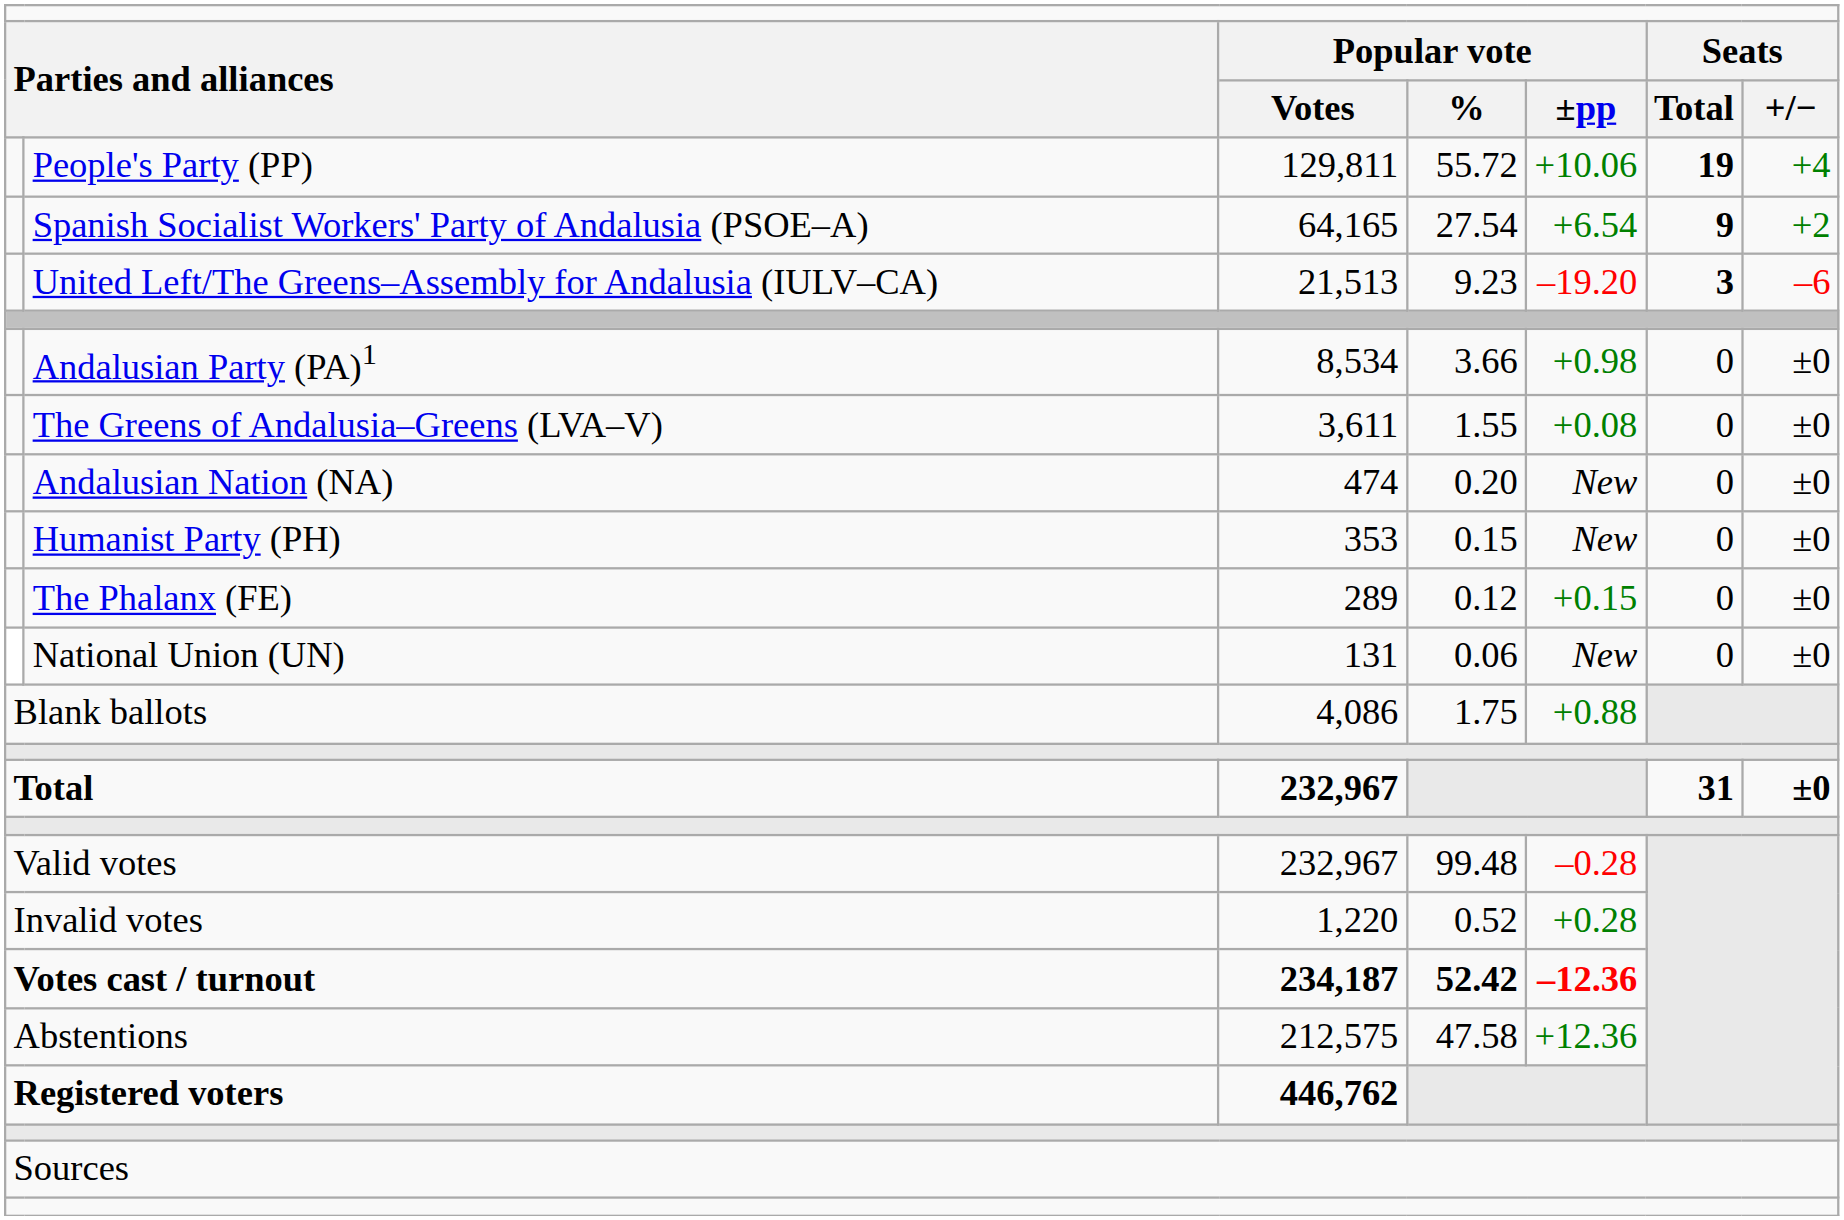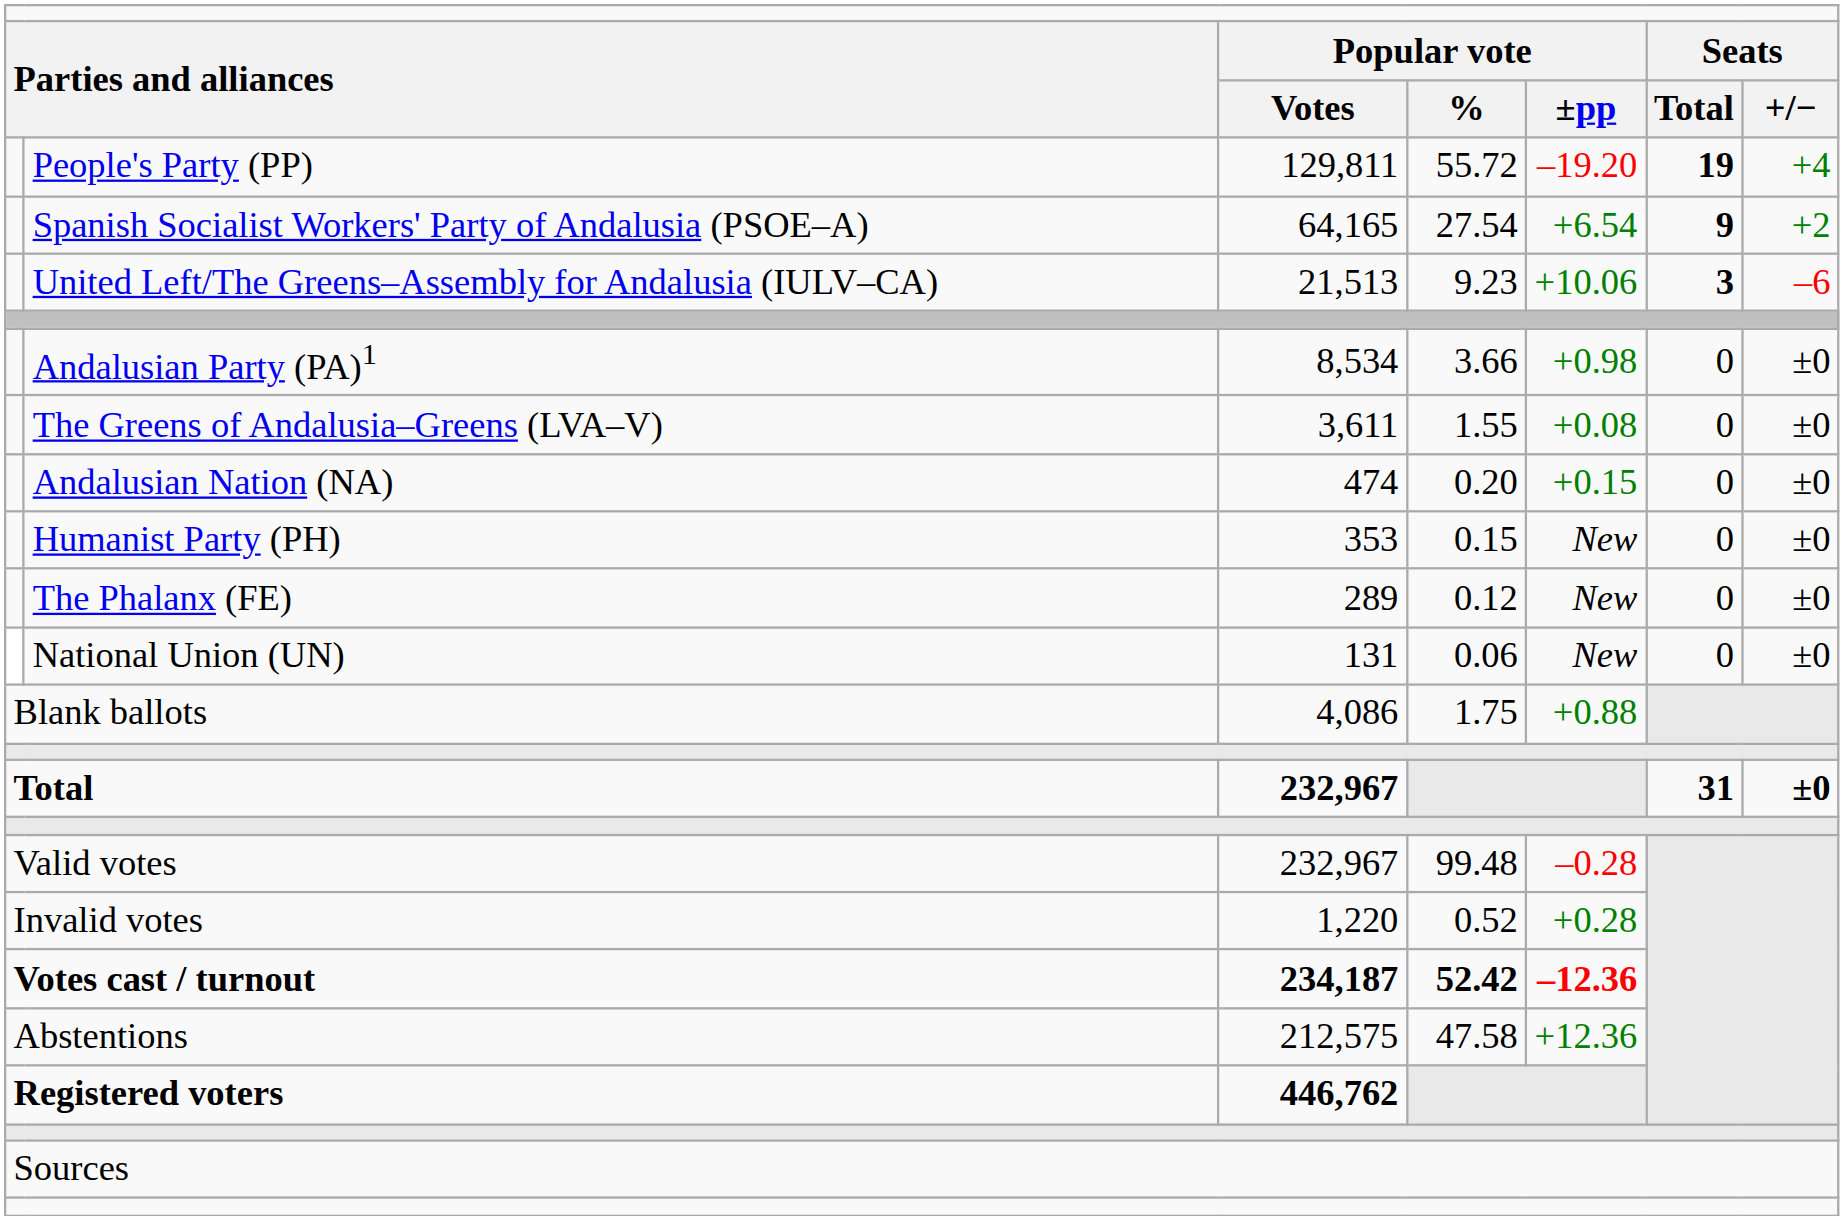(1586, 165) +10.06 -> (1587, 165) –19.20
(1587, 281) –19.20 -> (1586, 281) +10.06
(1605, 481) New -> (1595, 481) +0.15
(1595, 597) +0.15 -> (1605, 597) New
